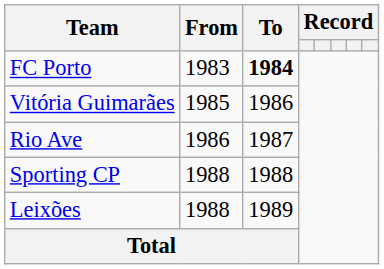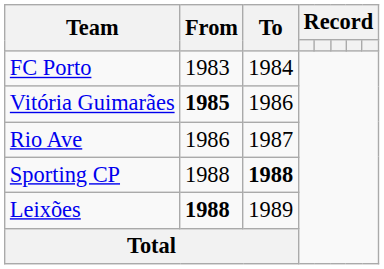(271, 68) bold -> (271, 68) normal
(207, 103) normal -> (207, 103) bold
(271, 174) normal -> (271, 174) bold
(207, 210) normal -> (207, 210) bold
